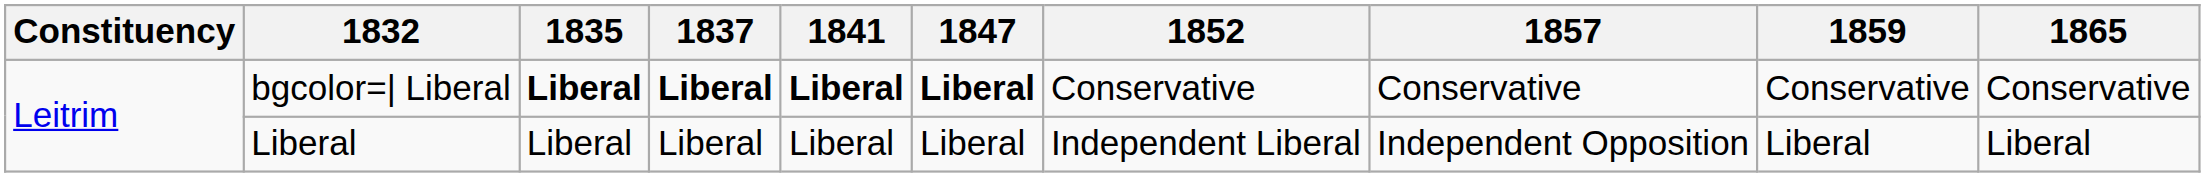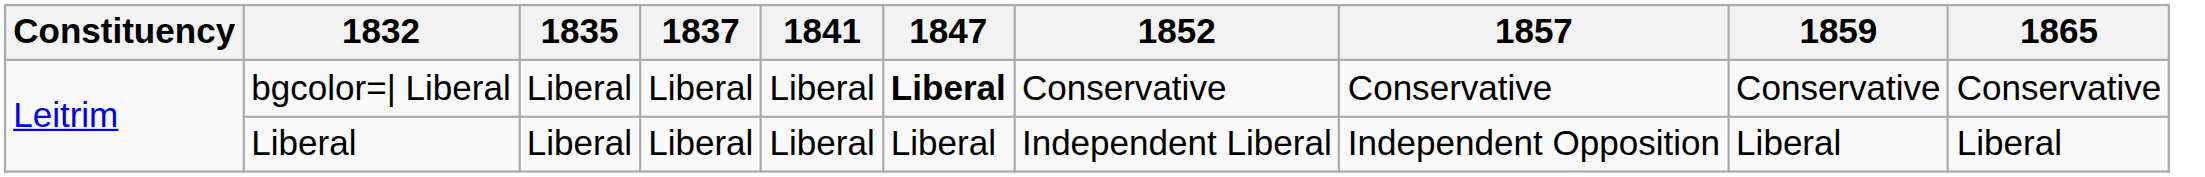(584, 87) bold -> (579, 87) normal
(715, 87) bold -> (701, 87) normal
(846, 87) bold -> (822, 87) normal
